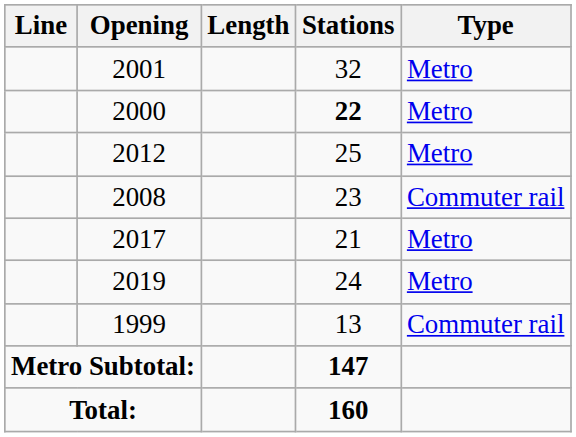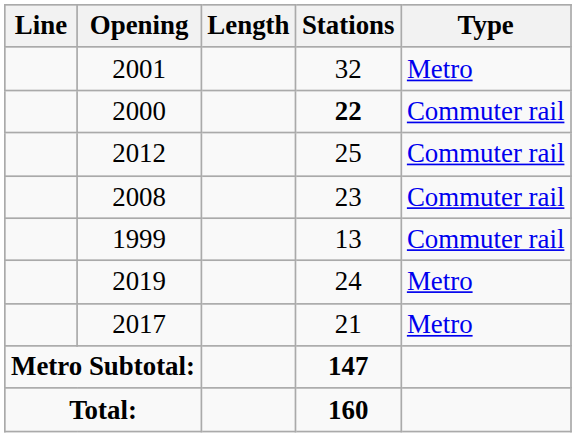(440, 111) Metro -> (486, 111) Commuter rail
(440, 153) Metro -> (486, 153) Commuter rail
rows swapped: (139, 324) <-> (139, 238)
